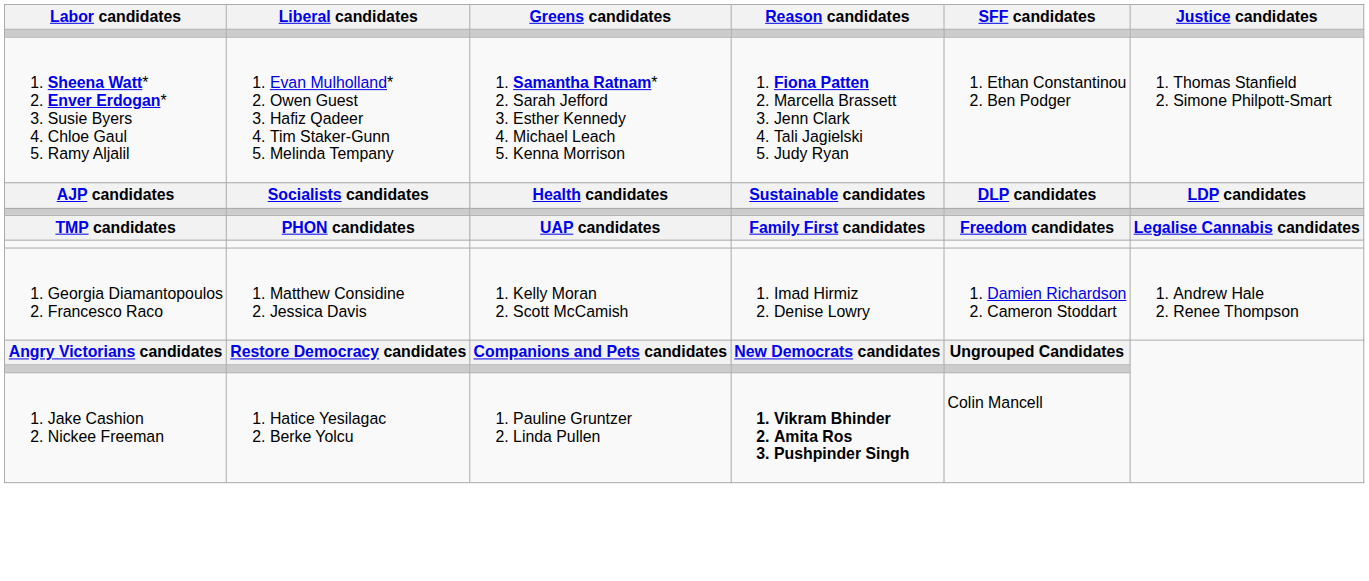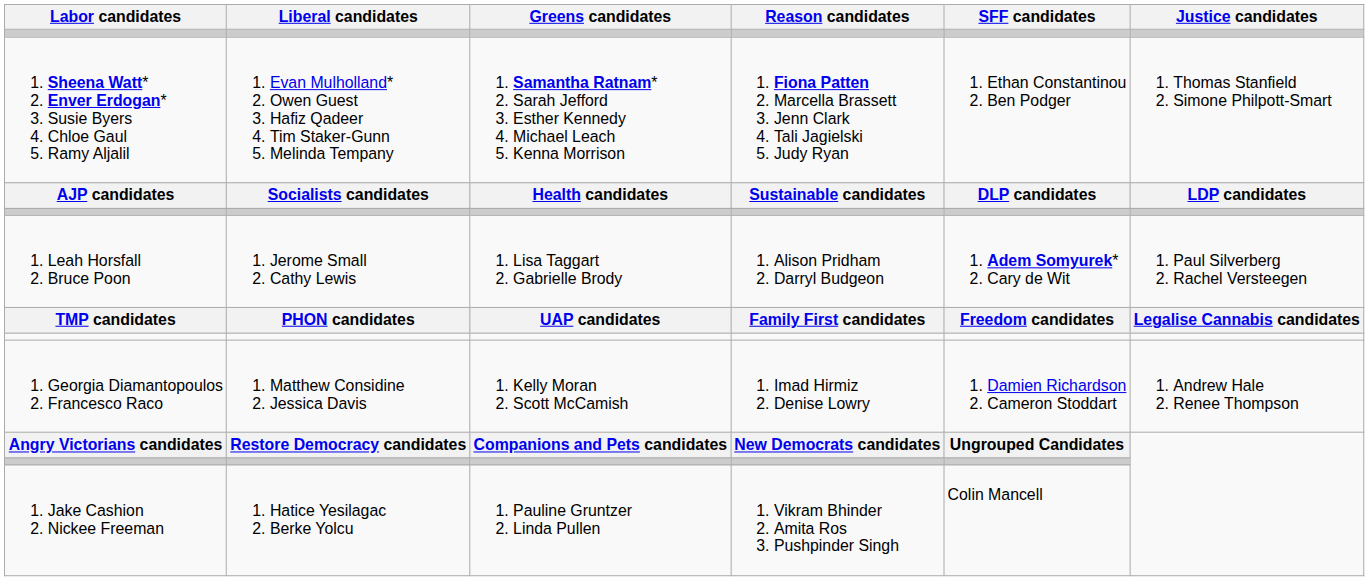+ row: (116, 270)
(837, 437) bold -> (837, 529) normal
